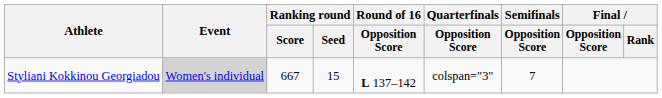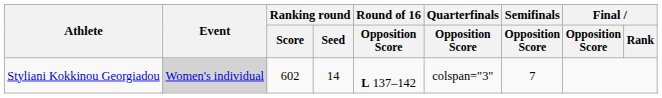(290, 75) 667 -> (290, 75) 602
(333, 75) 15 -> (333, 75) 14
